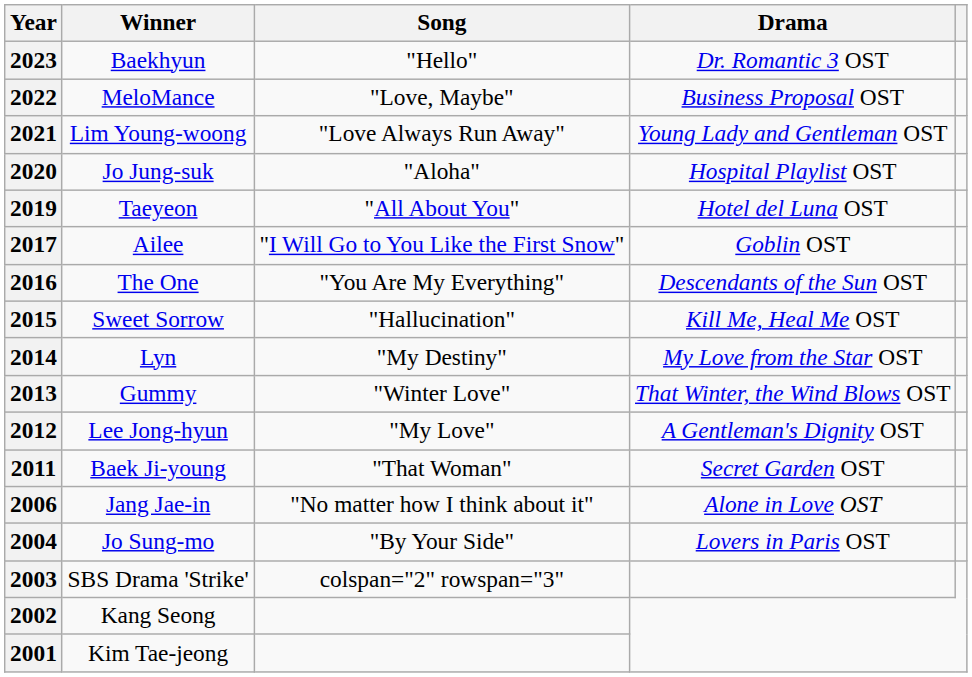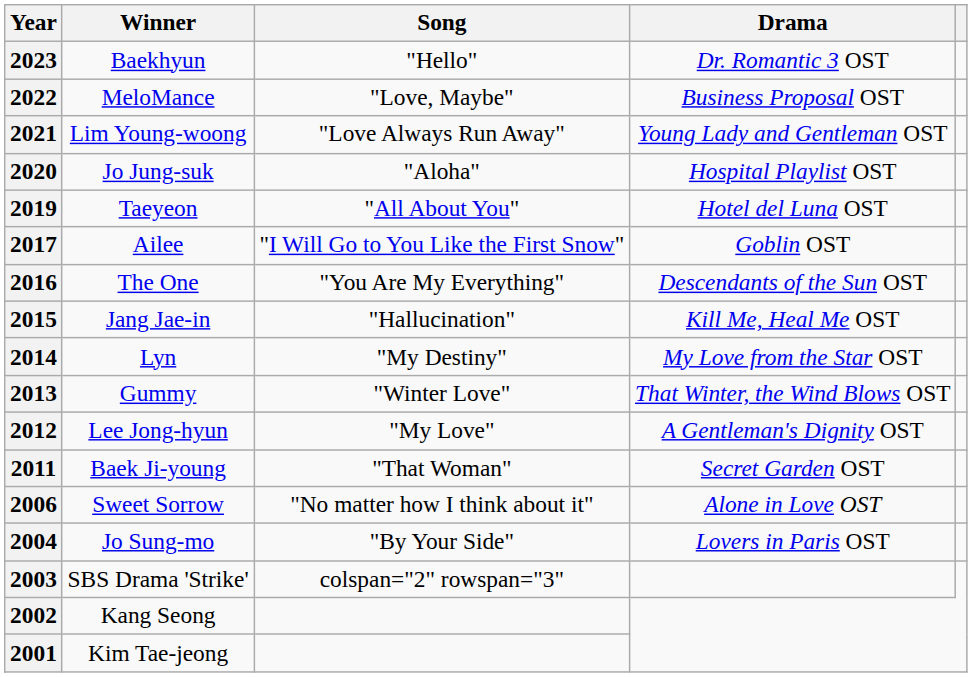(158, 319) Sweet Sorrow -> (158, 319) Jang Jae-in
(158, 504) Jang Jae-in -> (158, 504) Sweet Sorrow
